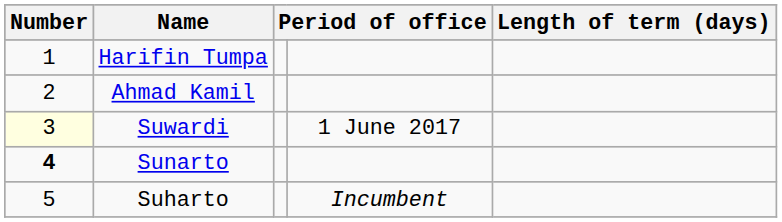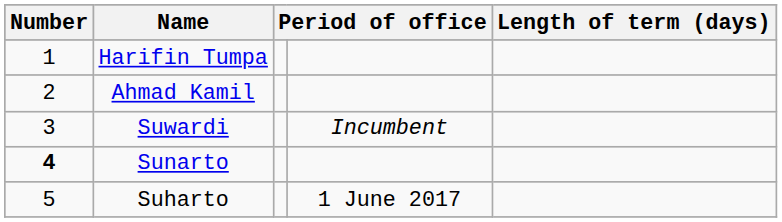(49, 129) lightyellow background -> (49, 129) no background
(389, 129) 1 June 2017 -> (389, 129) Incumbent
(389, 199) Incumbent -> (389, 199) 1 June 2017
